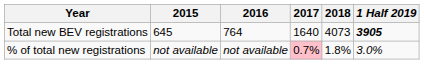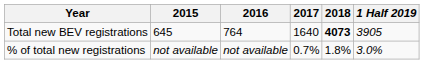(338, 31) normal -> (338, 31) bold
(369, 31) bold -> (369, 31) normal
(306, 50) pink background -> (306, 50) no background
